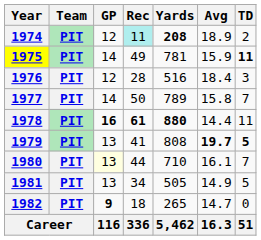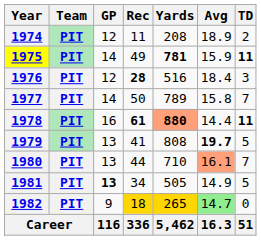(138, 36) paleturquoise background -> (138, 36) no background
(175, 36) bold -> (175, 36) normal
(175, 57) normal -> (175, 57) bold
(138, 78) normal -> (138, 78) bold
(109, 120) bold -> (109, 120) normal
(175, 120) no background -> (175, 120) lightsalmon background
(246, 120) normal -> (246, 120) bold
(246, 141) bold -> (246, 141) normal
(109, 162) lightyellow background -> (109, 162) no background
(216, 162) no background -> (216, 162) lightsalmon background
(109, 183) normal -> (109, 183) bold
(109, 204) bold -> (109, 204) normal
(138, 204) no background -> (138, 204) gold background
(175, 204) no background -> (175, 204) gold background
(216, 204) no background -> (216, 204) lightgreen background
